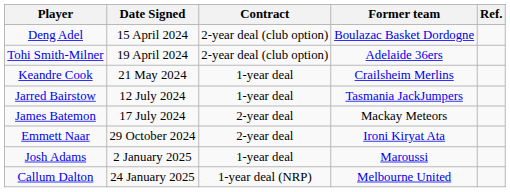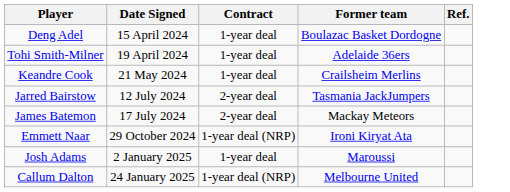(265, 34) 2-year deal (club option) -> (248, 34) 1-year deal
(265, 55) 2-year deal (club option) -> (248, 55) 1-year deal
(265, 95) 1-year deal -> (248, 95) 2-year deal
(265, 136) 2-year deal -> (248, 136) 1-year deal (NRP)
